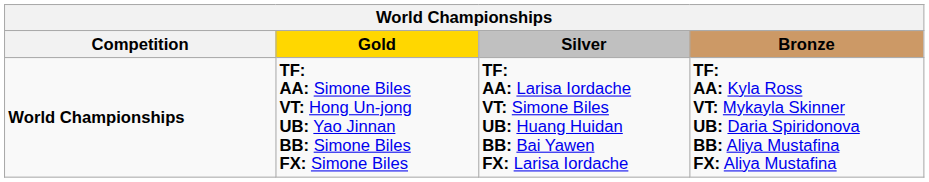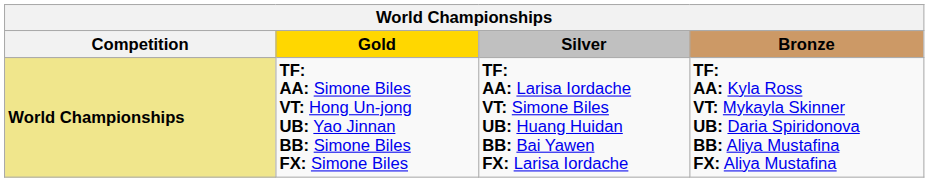(96, 117) no background -> (96, 117) khaki background
